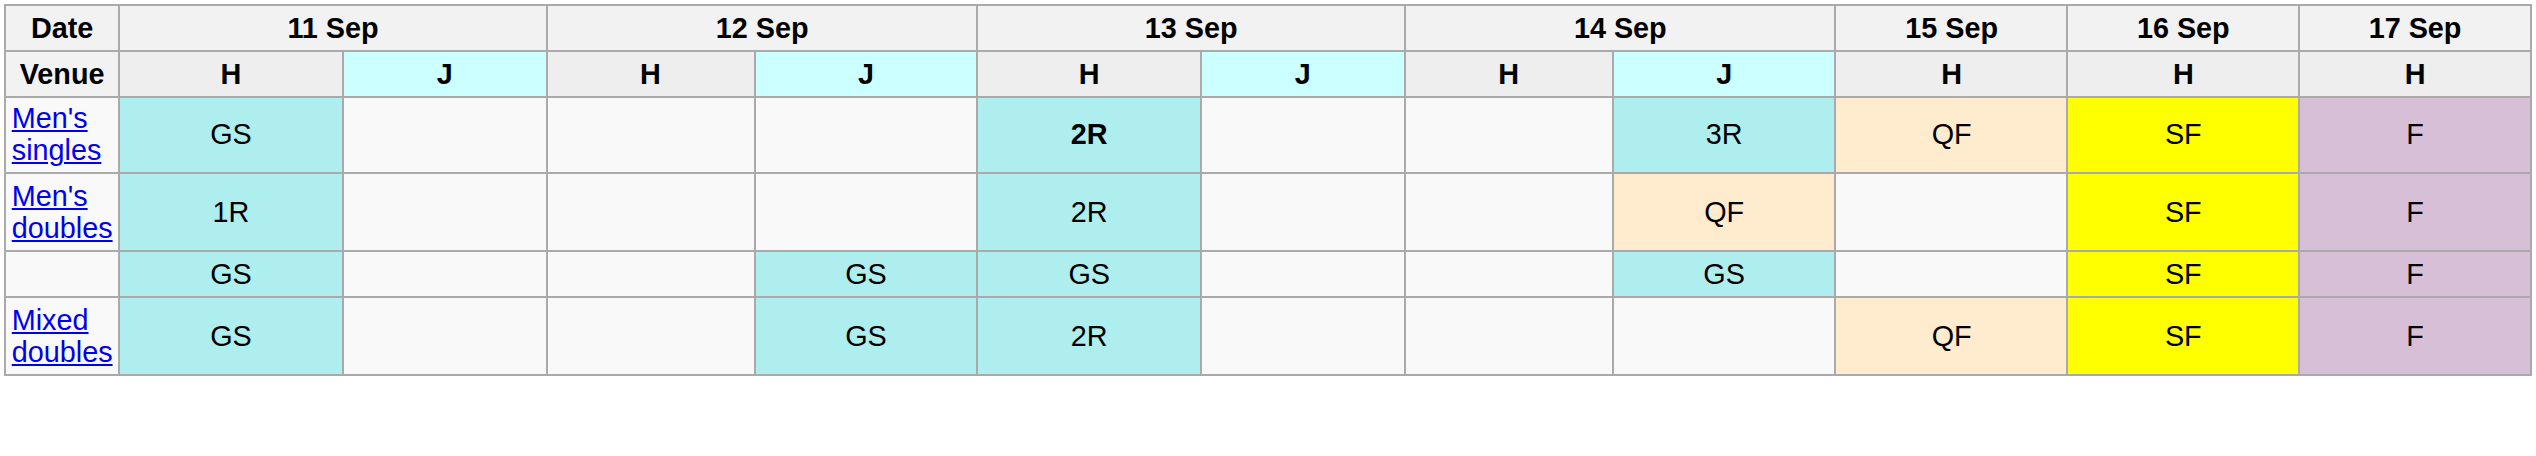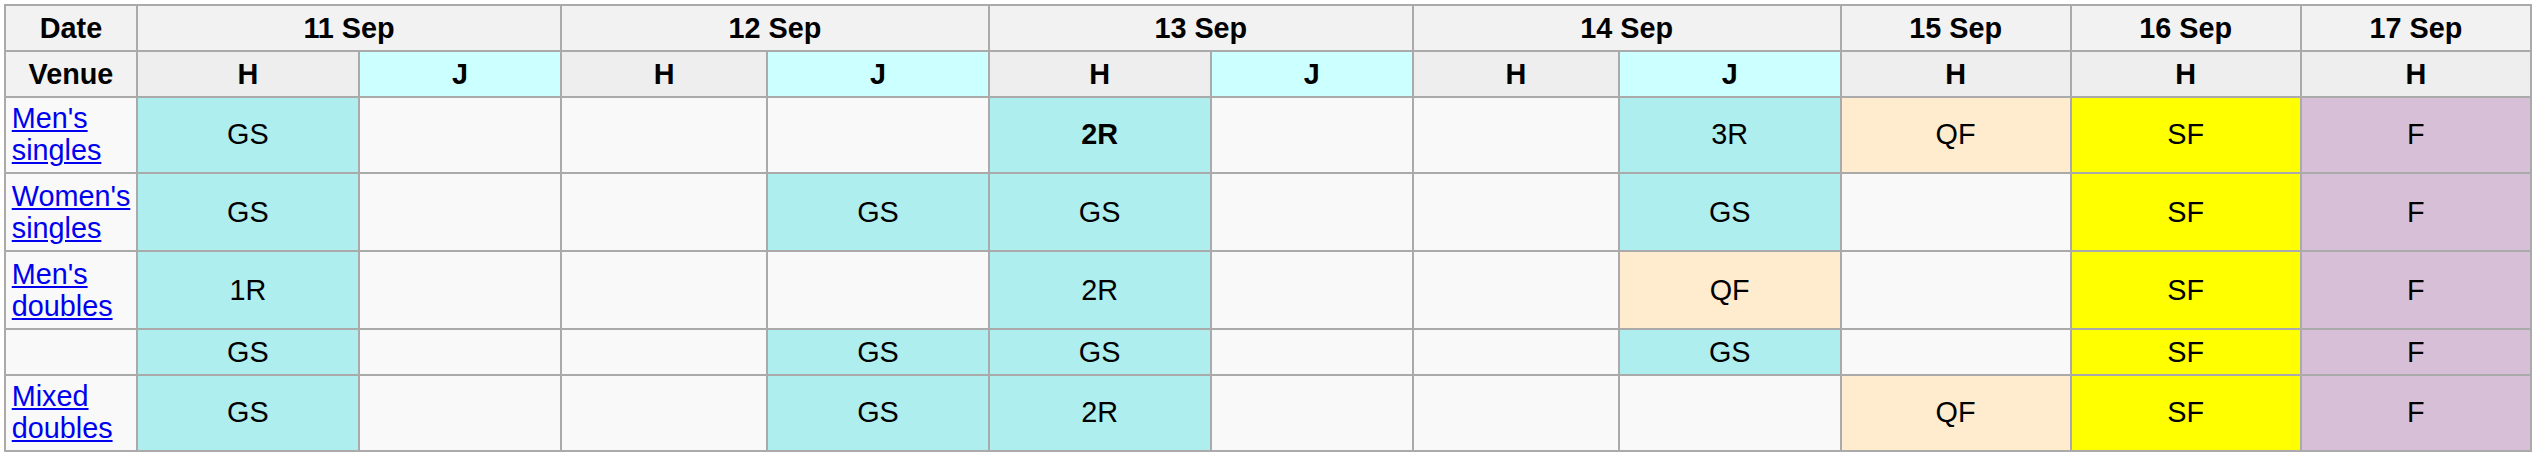+ row: (71, 212)
